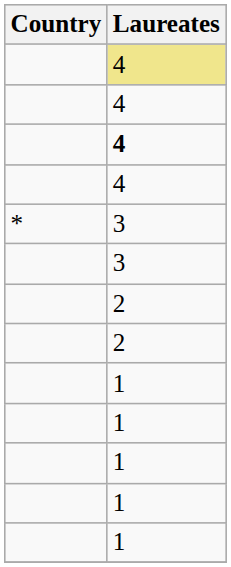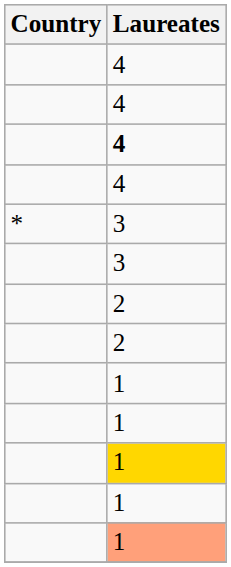(119, 64) khaki background -> (119, 64) no background
(119, 462) no background -> (119, 462) gold background
(119, 542) no background -> (119, 542) lightsalmon background
